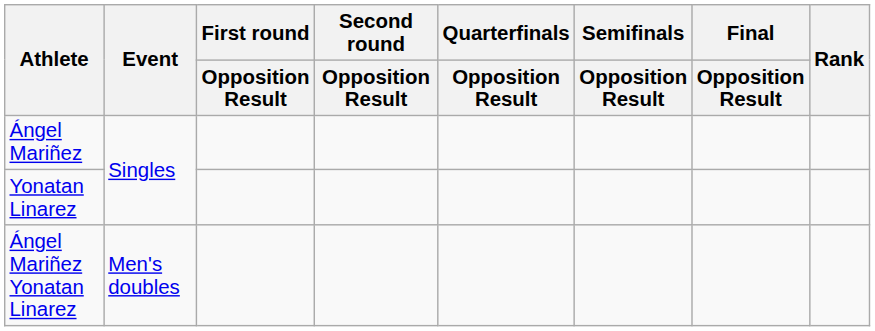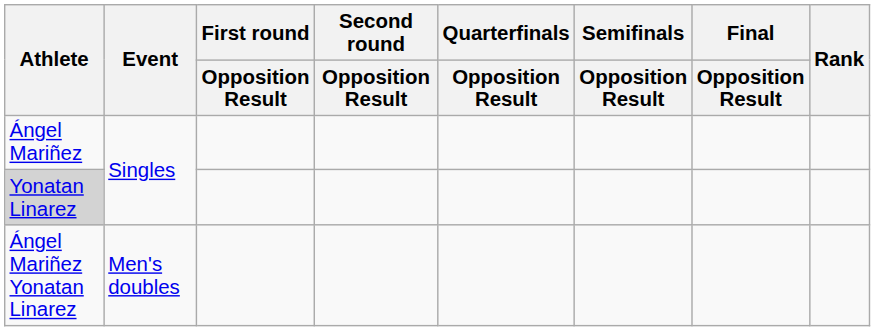(47, 198) no background -> (47, 198) lightgrey background
